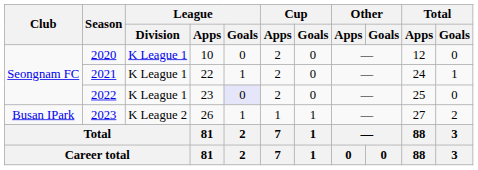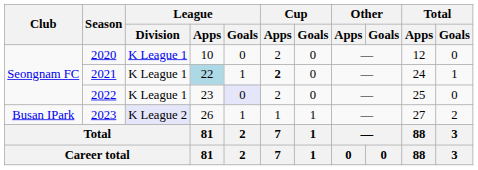(207, 74) no background -> (207, 74) lightblue background
(278, 74) normal -> (278, 74) bold
(158, 114) no background -> (158, 114) lavender background
